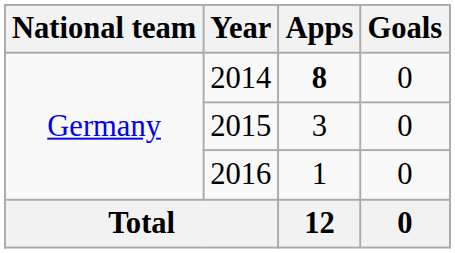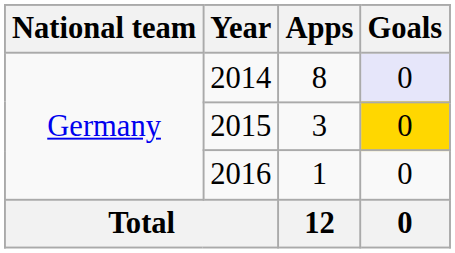(319, 77) bold -> (319, 77) normal
(405, 77) no background -> (405, 77) lavender background
(405, 125) no background -> (405, 125) gold background
